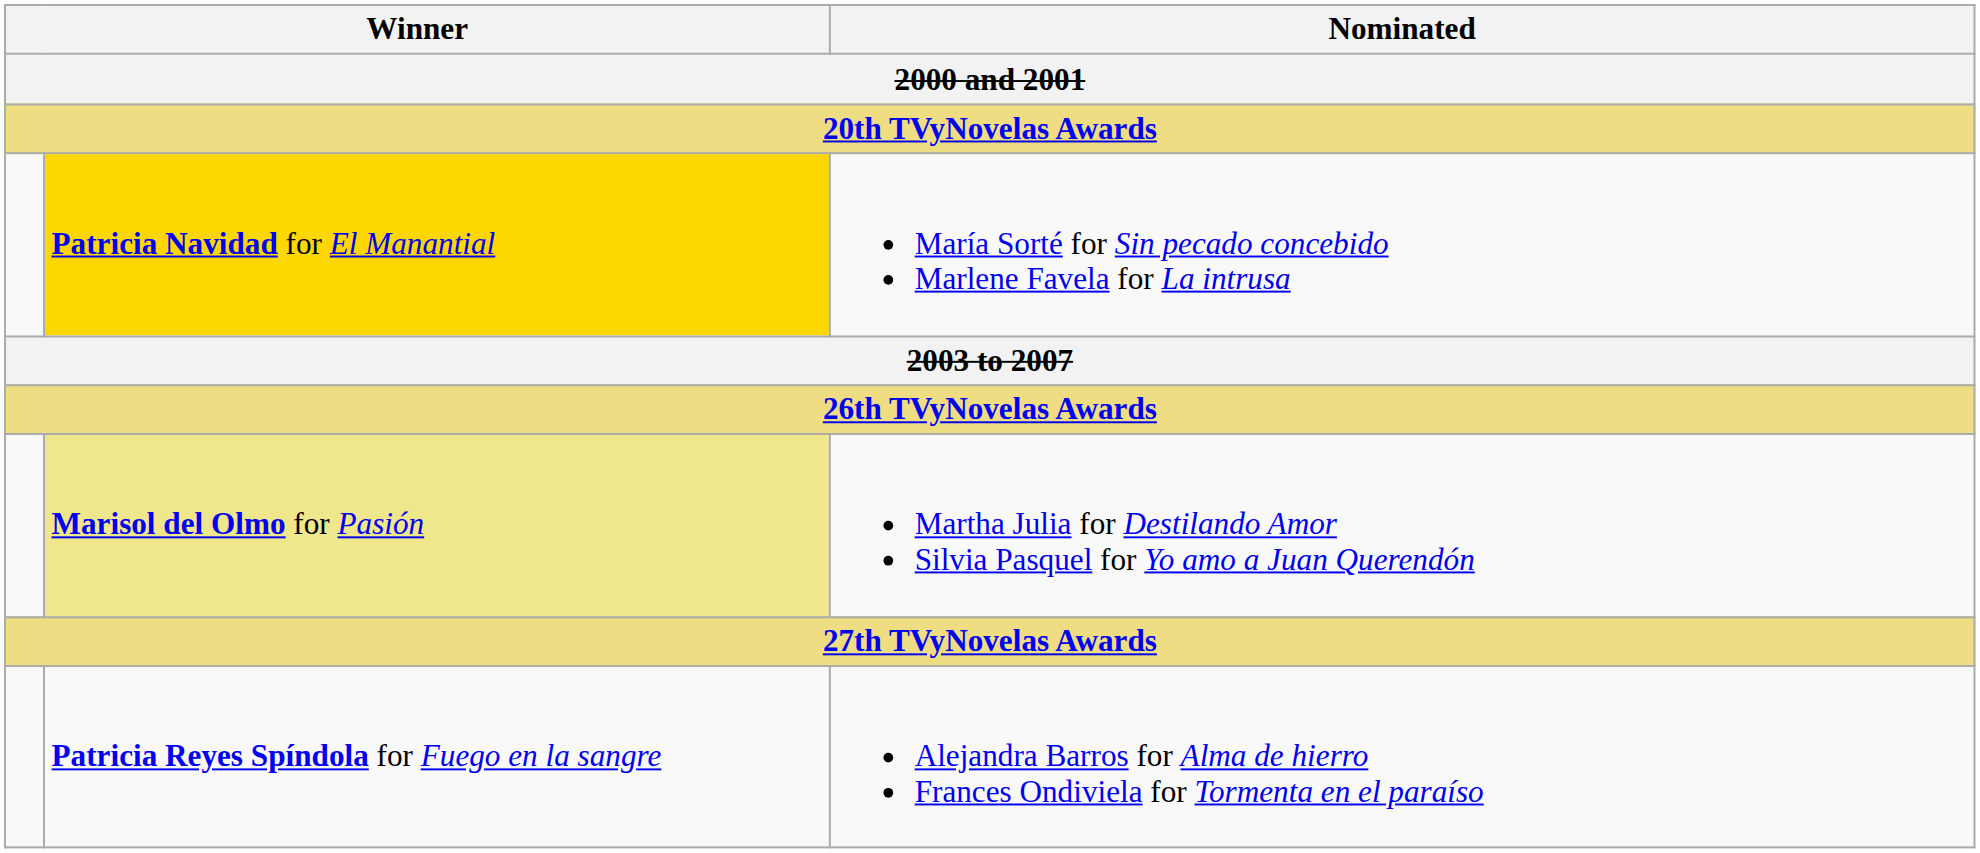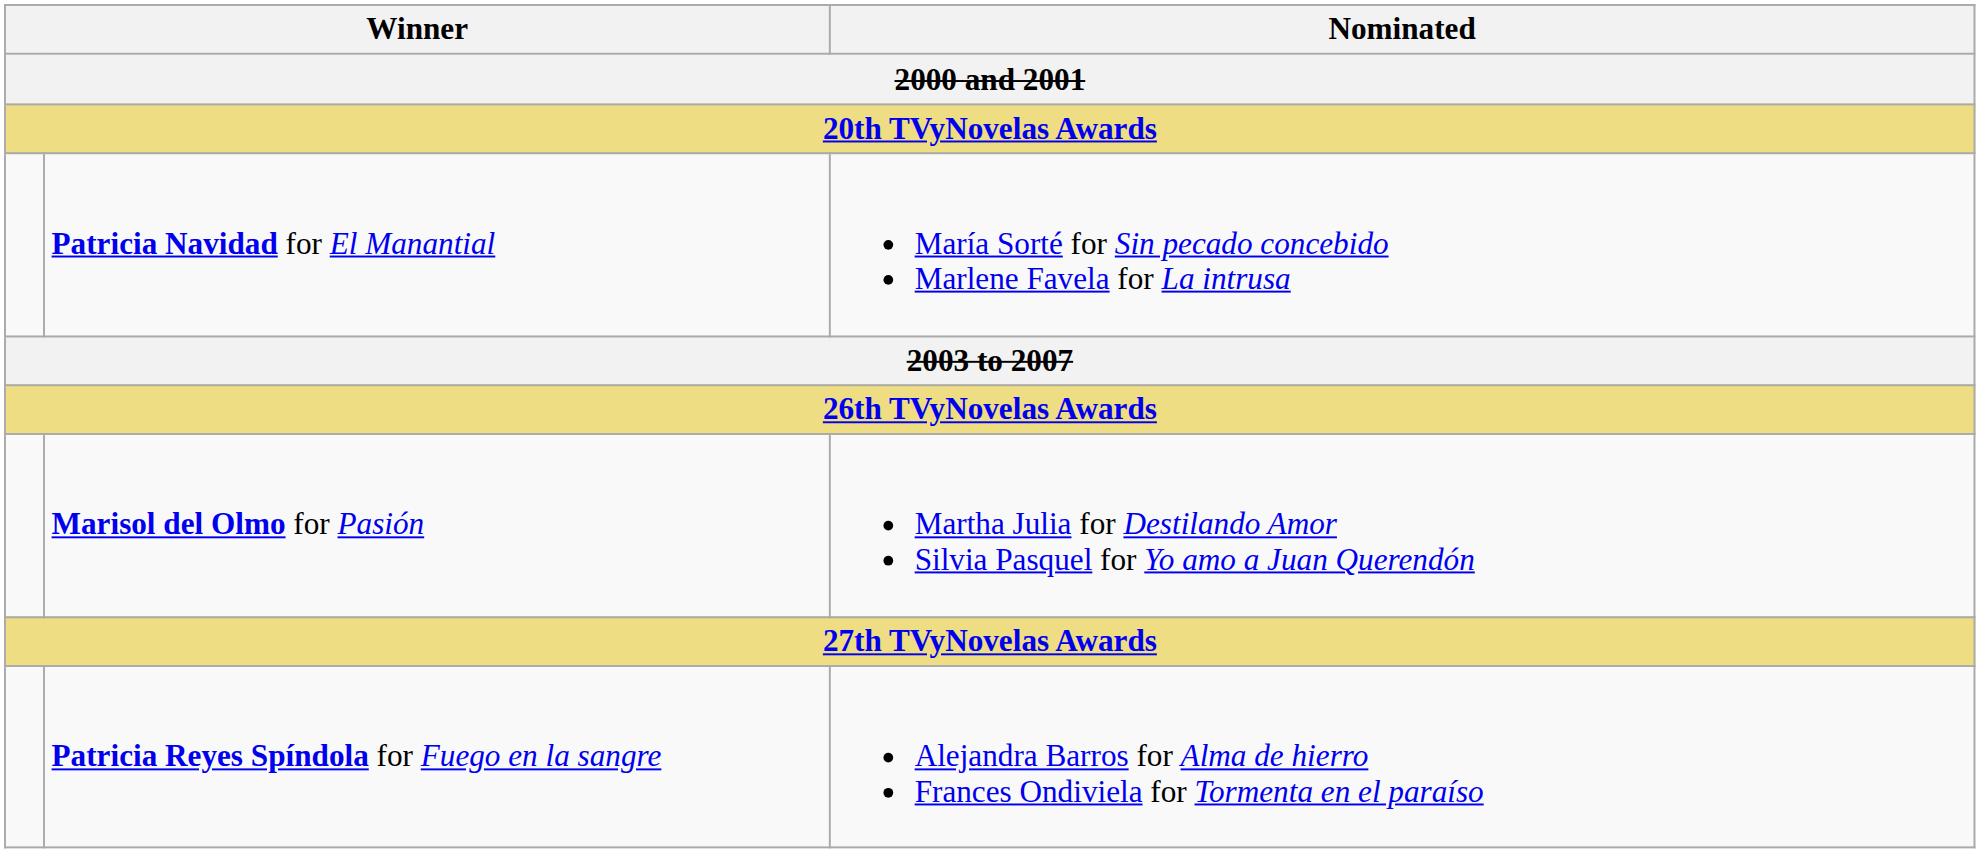(273, 243) gold background -> (273, 243) no background
(238, 525) khaki background -> (238, 525) no background
